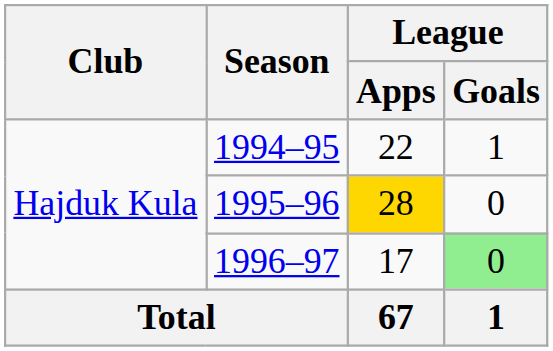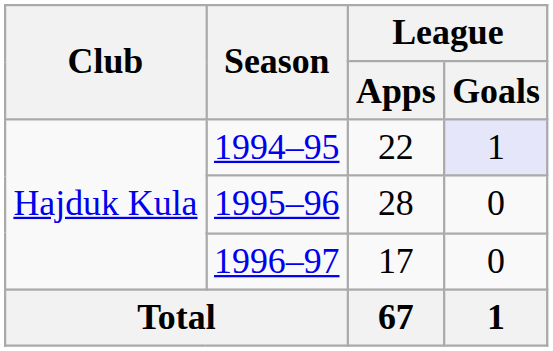(496, 146) no background -> (496, 146) lavender background
(396, 203) gold background -> (396, 203) no background
(496, 260) lightgreen background -> (496, 260) no background
